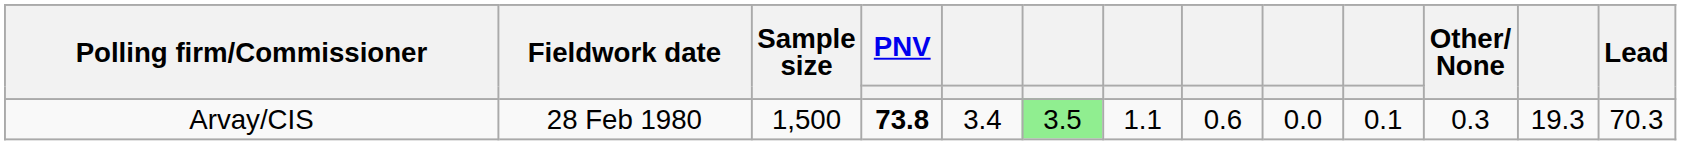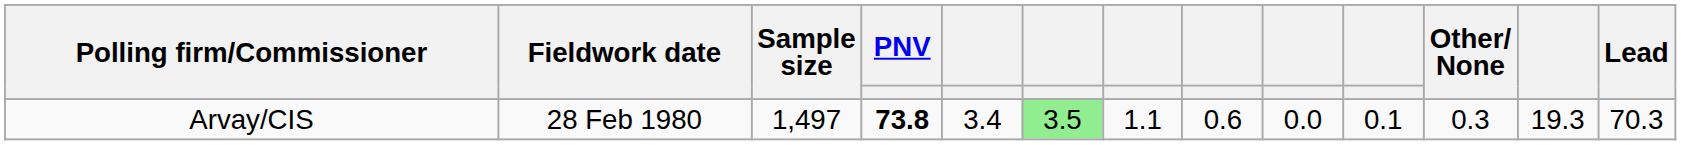(807, 119) 1,500 -> (807, 119) 1,497
